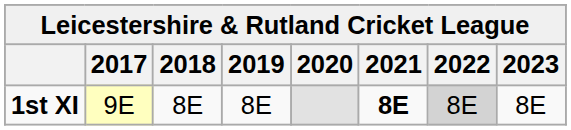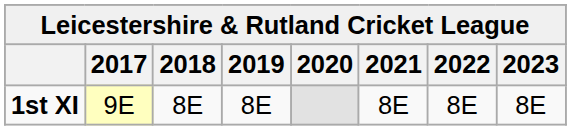(394, 105) bold -> (394, 105) normal
(462, 105) lightgrey background -> (462, 105) no background
